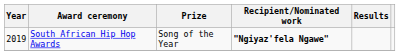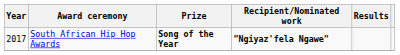(16, 39) 2019 -> (16, 39) 2017
(186, 39) normal -> (186, 39) bold
